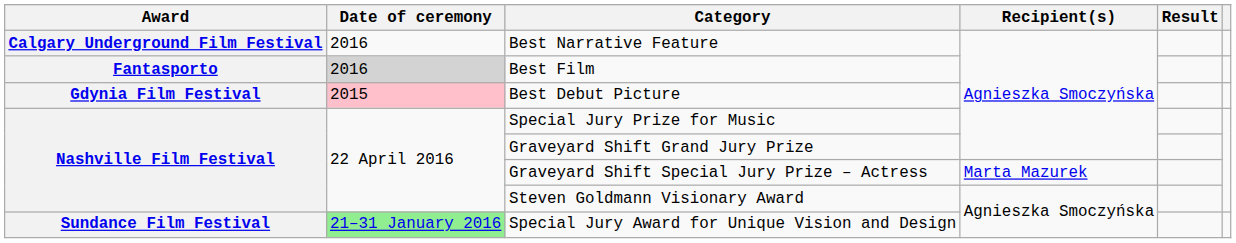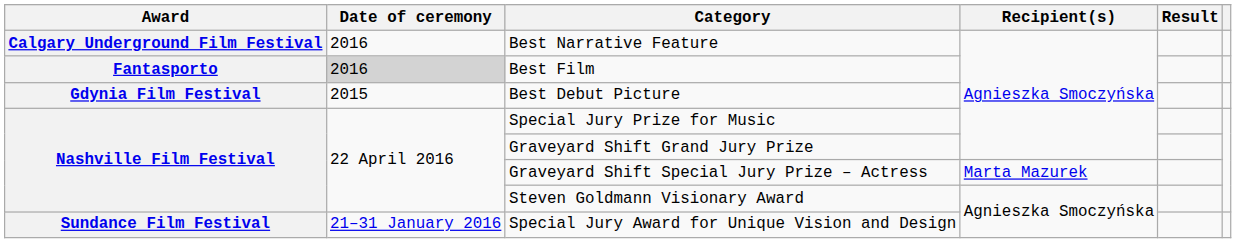(349, 95) pink background -> (349, 95) no background
(416, 224) lightgreen background -> (416, 224) no background
